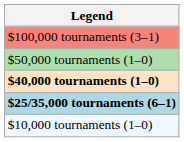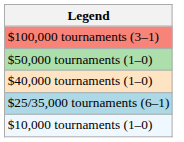(83, 81) bold -> (80, 81) normal
(92, 103) bold -> (88, 103) normal
